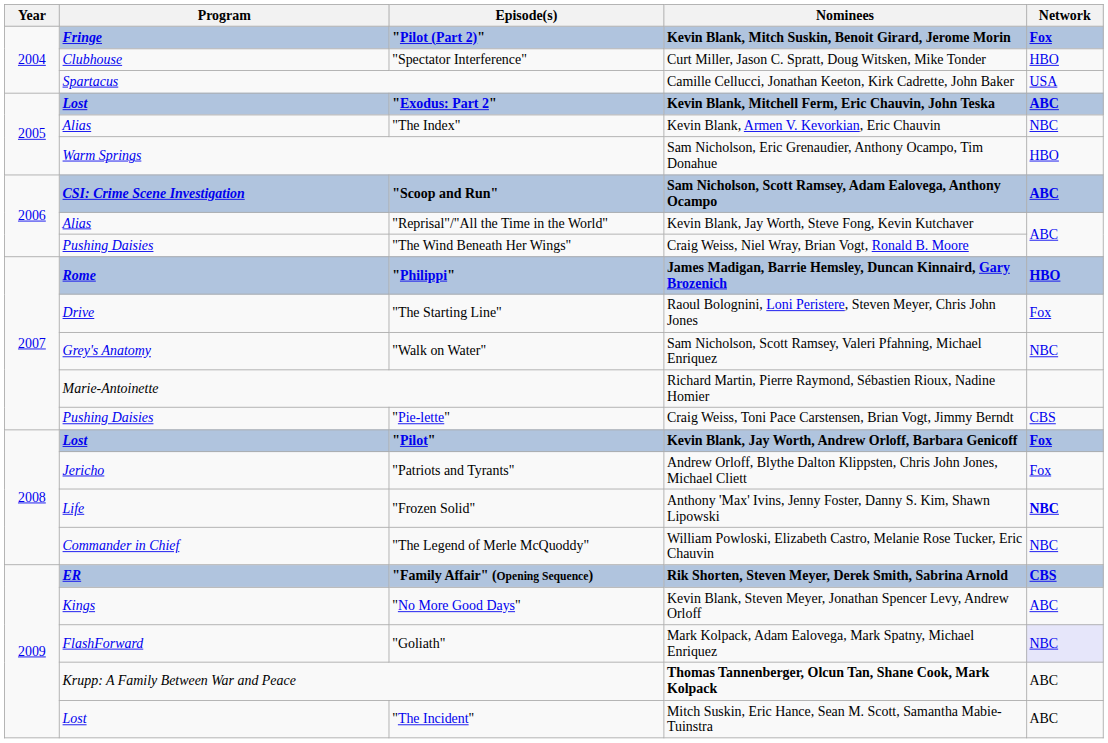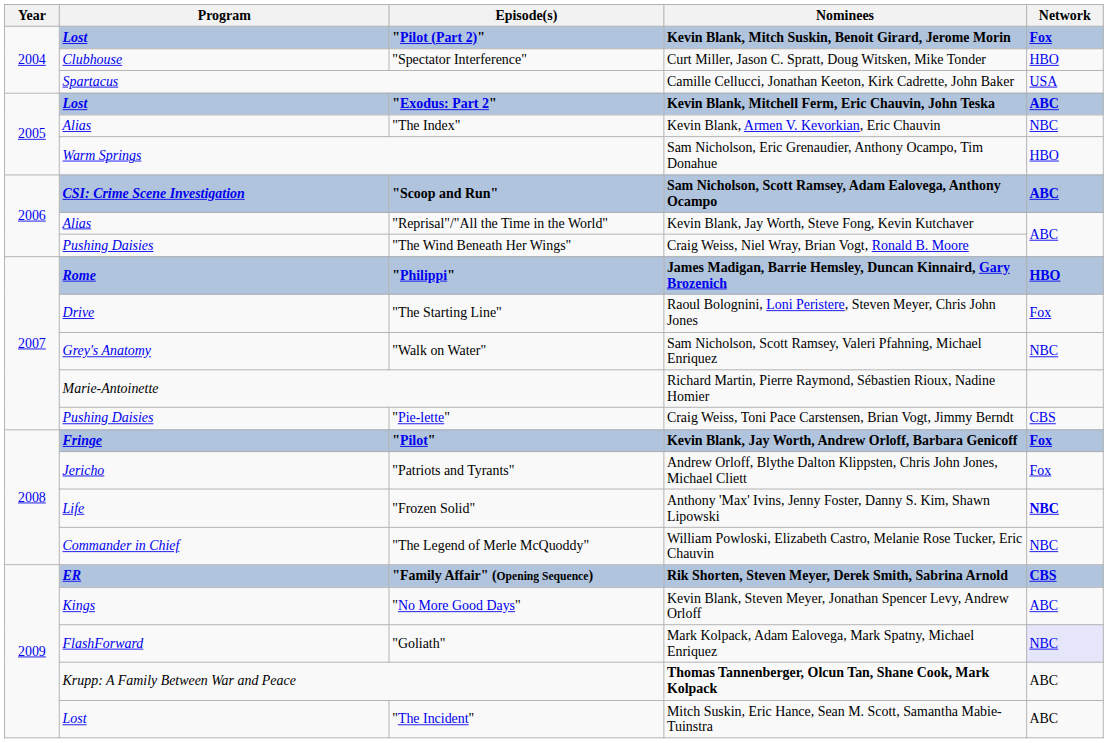(82, 37) Fringe -> (75, 37) Lost
(75, 440) Lost -> (82, 440) Fringe
